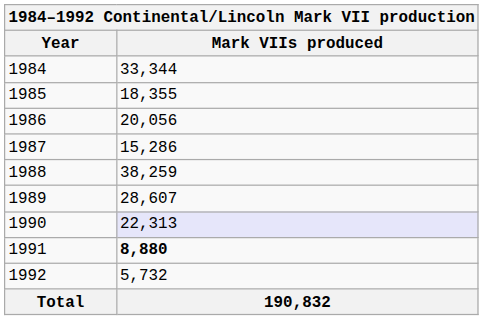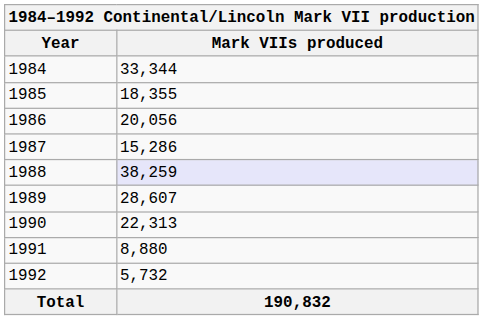(149, 173) no background -> (149, 173) lavender background
(149, 224) lavender background -> (149, 224) no background
(144, 250) bold -> (144, 250) normal
